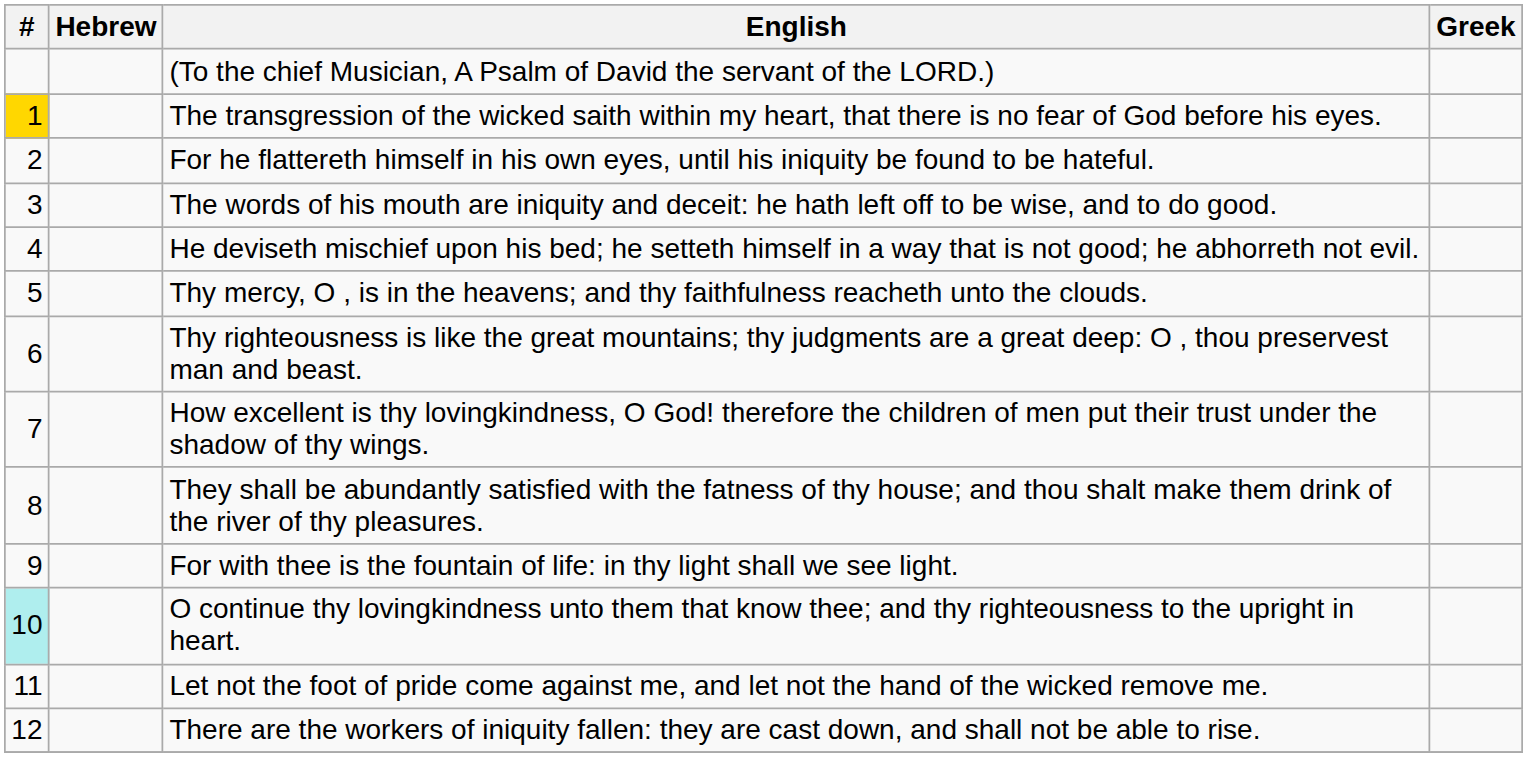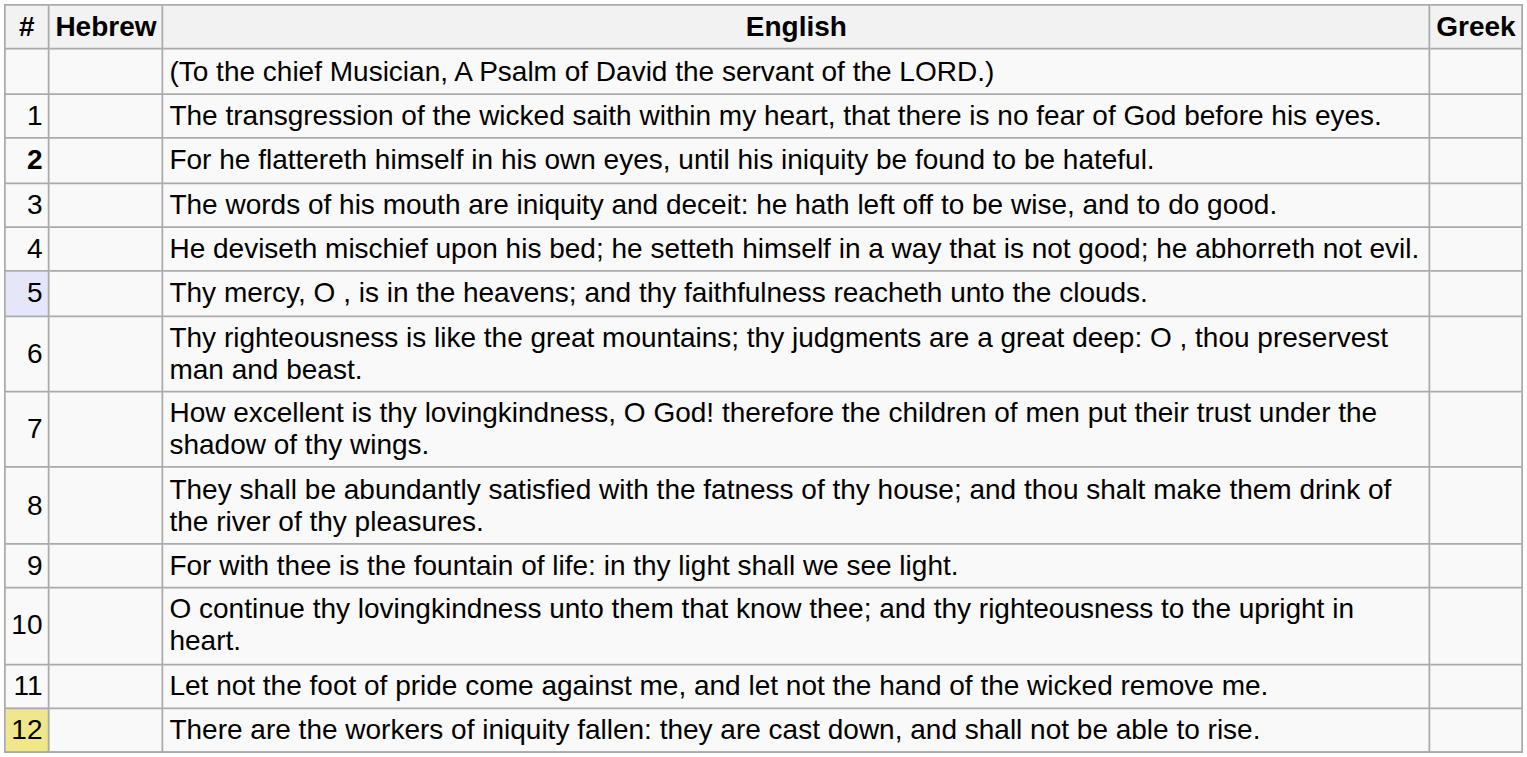(35, 115) gold background -> (35, 115) no background
(35, 159) normal -> (35, 159) bold
(35, 293) no background -> (35, 293) lavender background
(27, 625) paleturquoise background -> (27, 625) no background
(27, 729) no background -> (27, 729) khaki background
